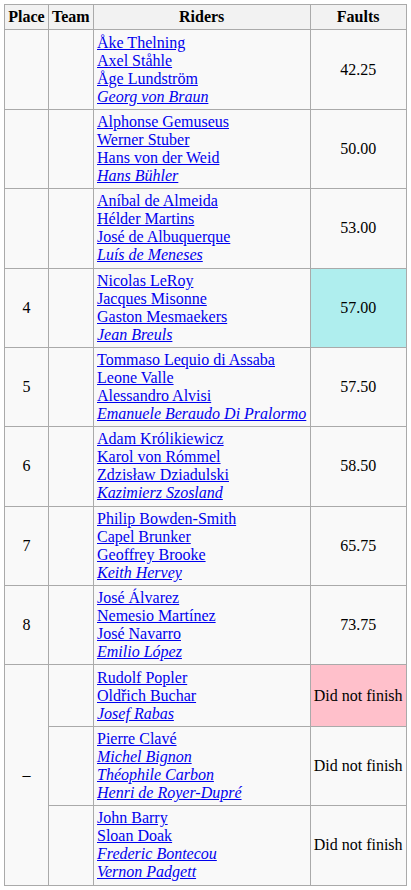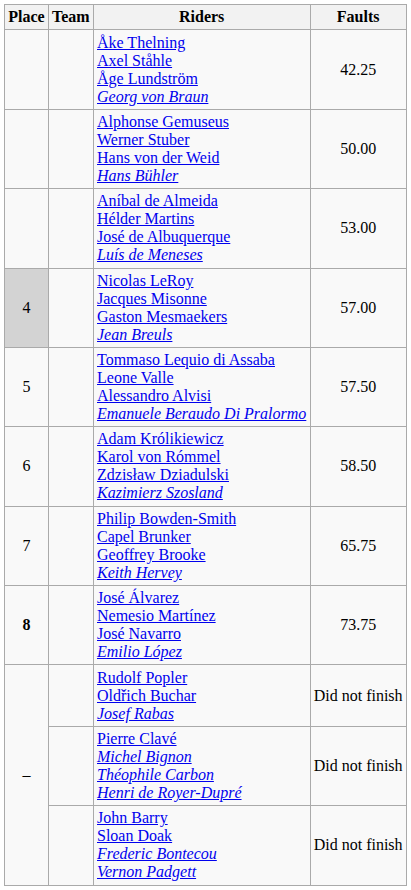(26, 307) no background -> (26, 307) lightgrey background
(358, 307) paleturquoise background -> (358, 307) no background
(26, 625) normal -> (26, 625) bold
(358, 695) pink background -> (358, 695) no background
